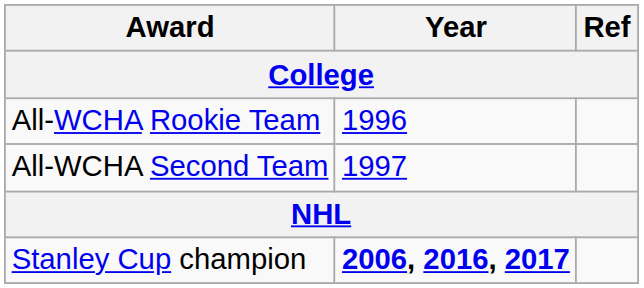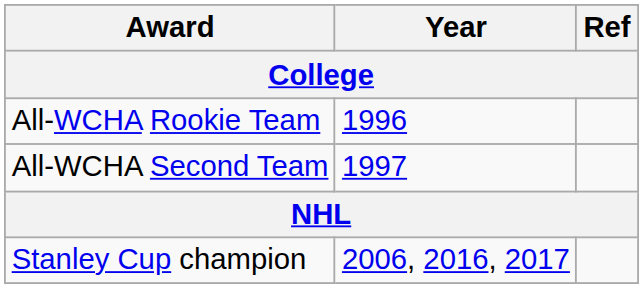(456, 259) bold -> (456, 259) normal
